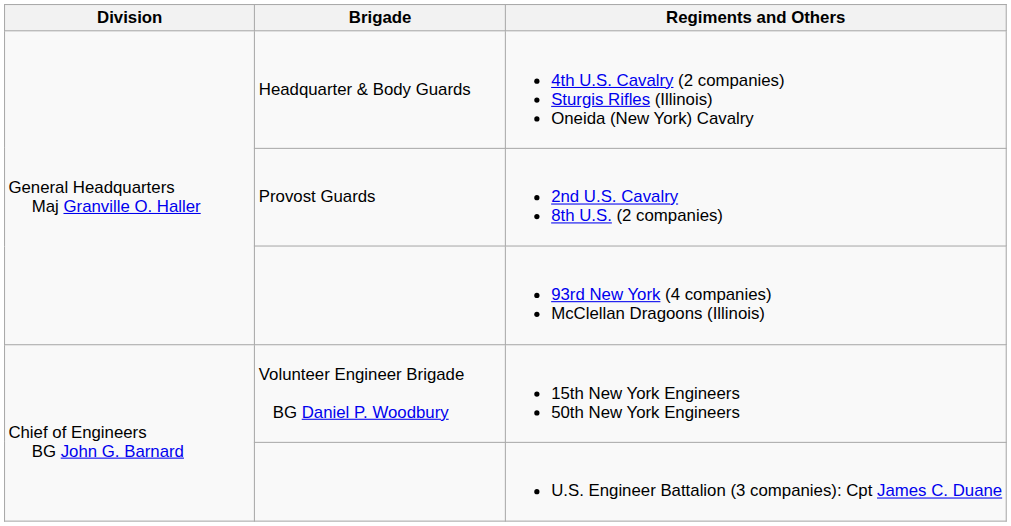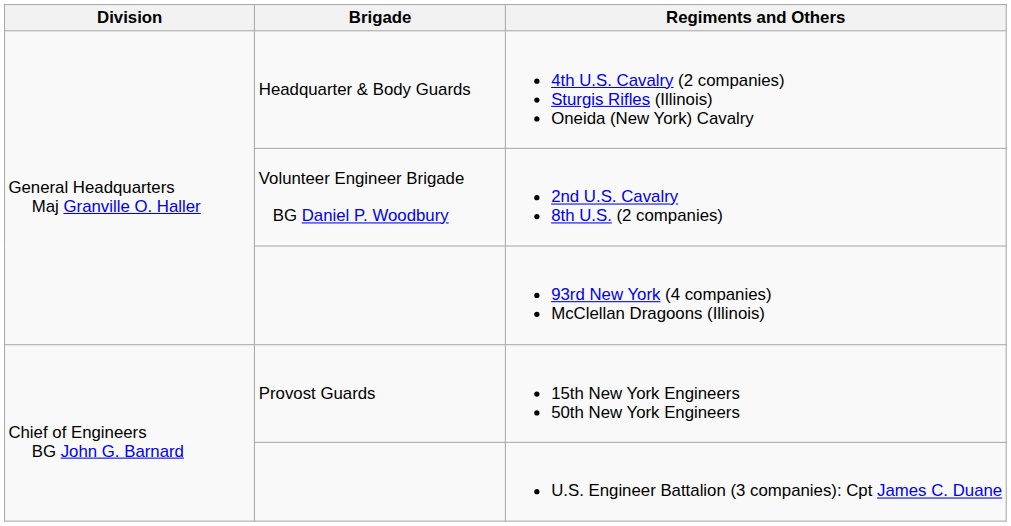(317, 197) Provost Guards -> (362, 197) Volunteer Engineer Brigade BG Daniel P. Woodbury
(362, 393) Volunteer Engineer Brigade BG Daniel P. Woodbury -> (317, 393) Provost Guards
